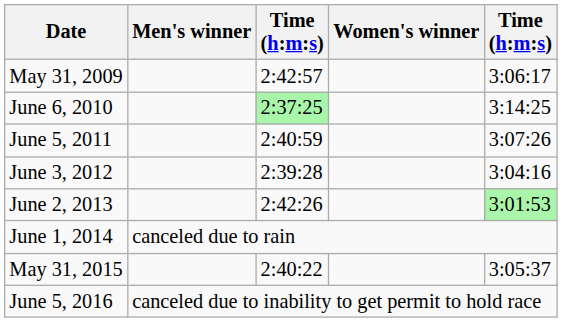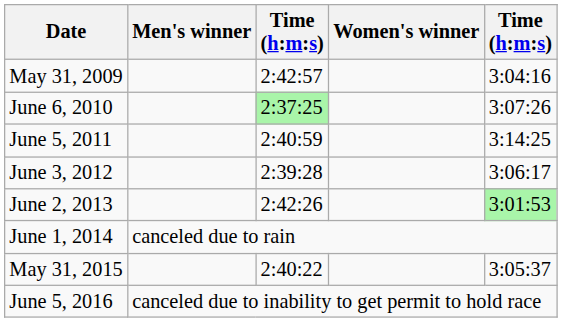(520, 75) 3:06:17 -> (520, 75) 3:04:16
(520, 107) 3:14:25 -> (520, 107) 3:07:26
(520, 140) 3:07:26 -> (520, 140) 3:14:25
(520, 172) 3:04:16 -> (520, 172) 3:06:17
